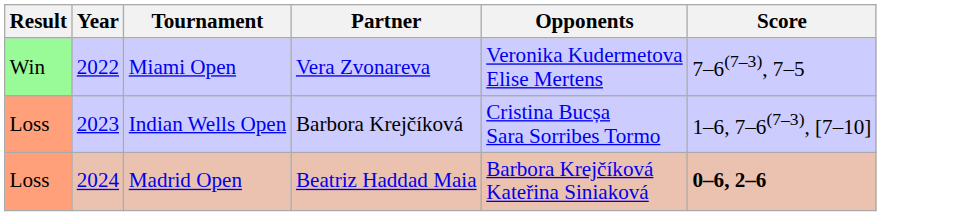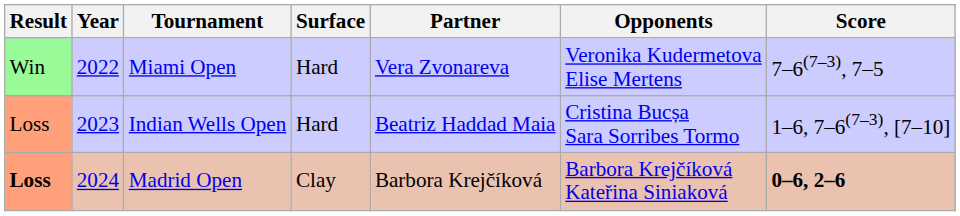+ column: (331, 21)
(379, 123) Barbora Krejčíková -> (465, 123) Beatriz Haddad Maia
(29, 181) normal -> (30, 181) bold
(386, 181) Beatriz Haddad Maia -> (458, 181) Barbora Krejčíková
